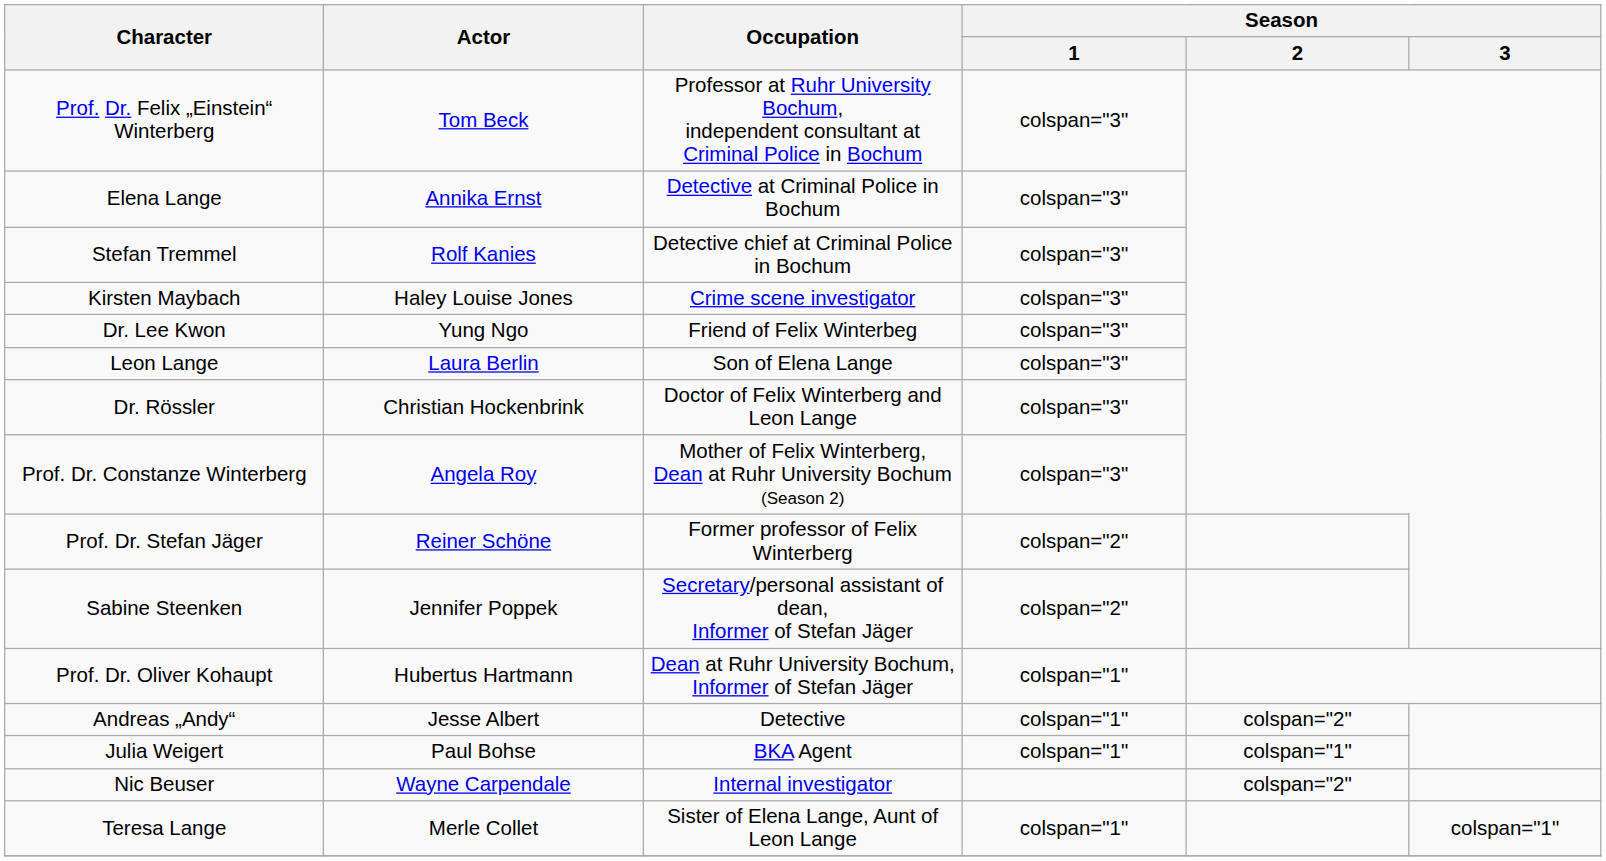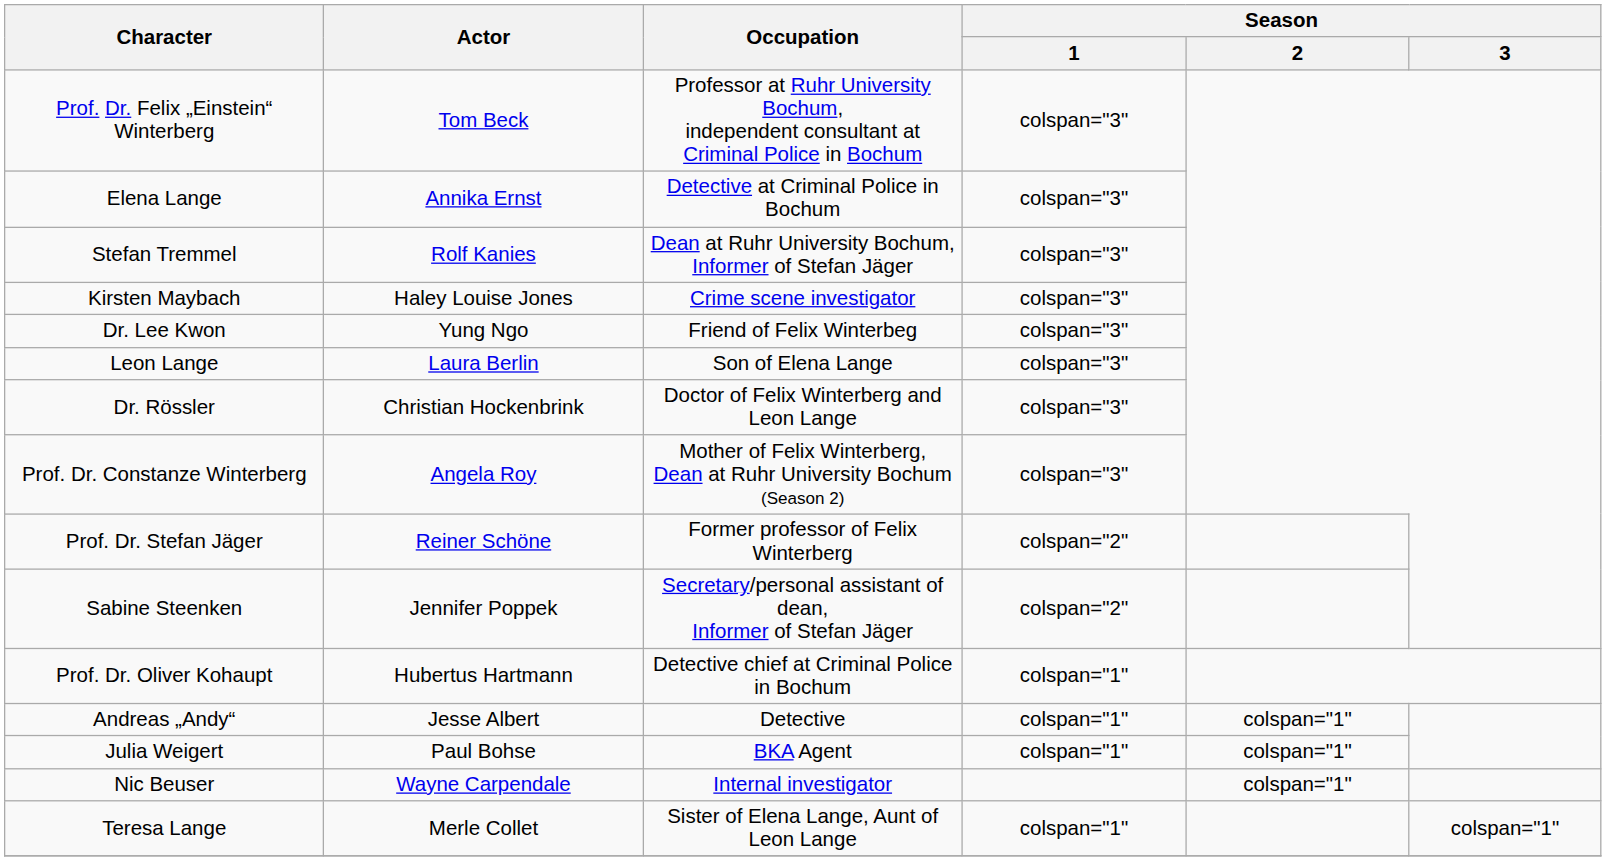(803, 254) Detective chief at Criminal Police in Bochum -> (803, 254) Dean at Ruhr University Bochum, Informer of Stefan Jäger
(803, 675) Dean at Ruhr University Bochum, Informer of Stefan Jäger -> (803, 675) Detective chief at Criminal Police in Bochum
(1297, 719) colspan="2" -> (1297, 719) colspan="1"
(1297, 784) colspan="2" -> (1297, 784) colspan="1"
